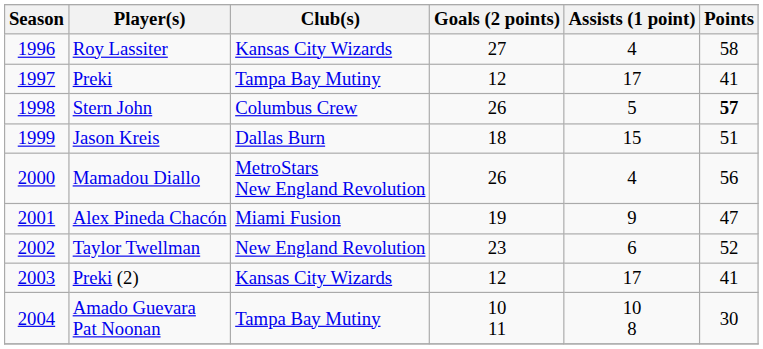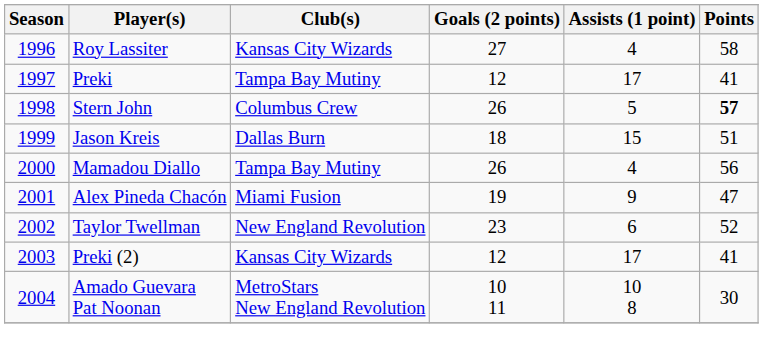(330, 178) MetroStars New England Revolution -> (308, 167) Tampa Bay Mutiny
(308, 318) Tampa Bay Mutiny -> (330, 297) MetroStars New England Revolution
